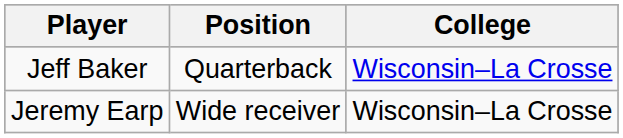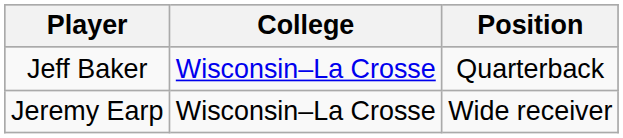columns swapped: (258, 25) <-> (482, 25)
